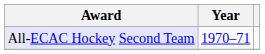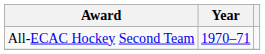(101, 37) lavender background -> (101, 37) no background
